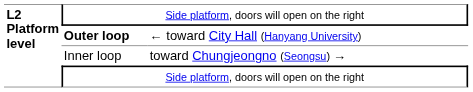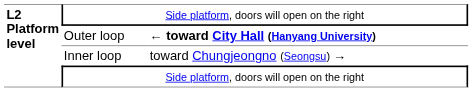(97, 35) bold -> (94, 35) normal
(256, 35) normal -> (263, 35) bold
